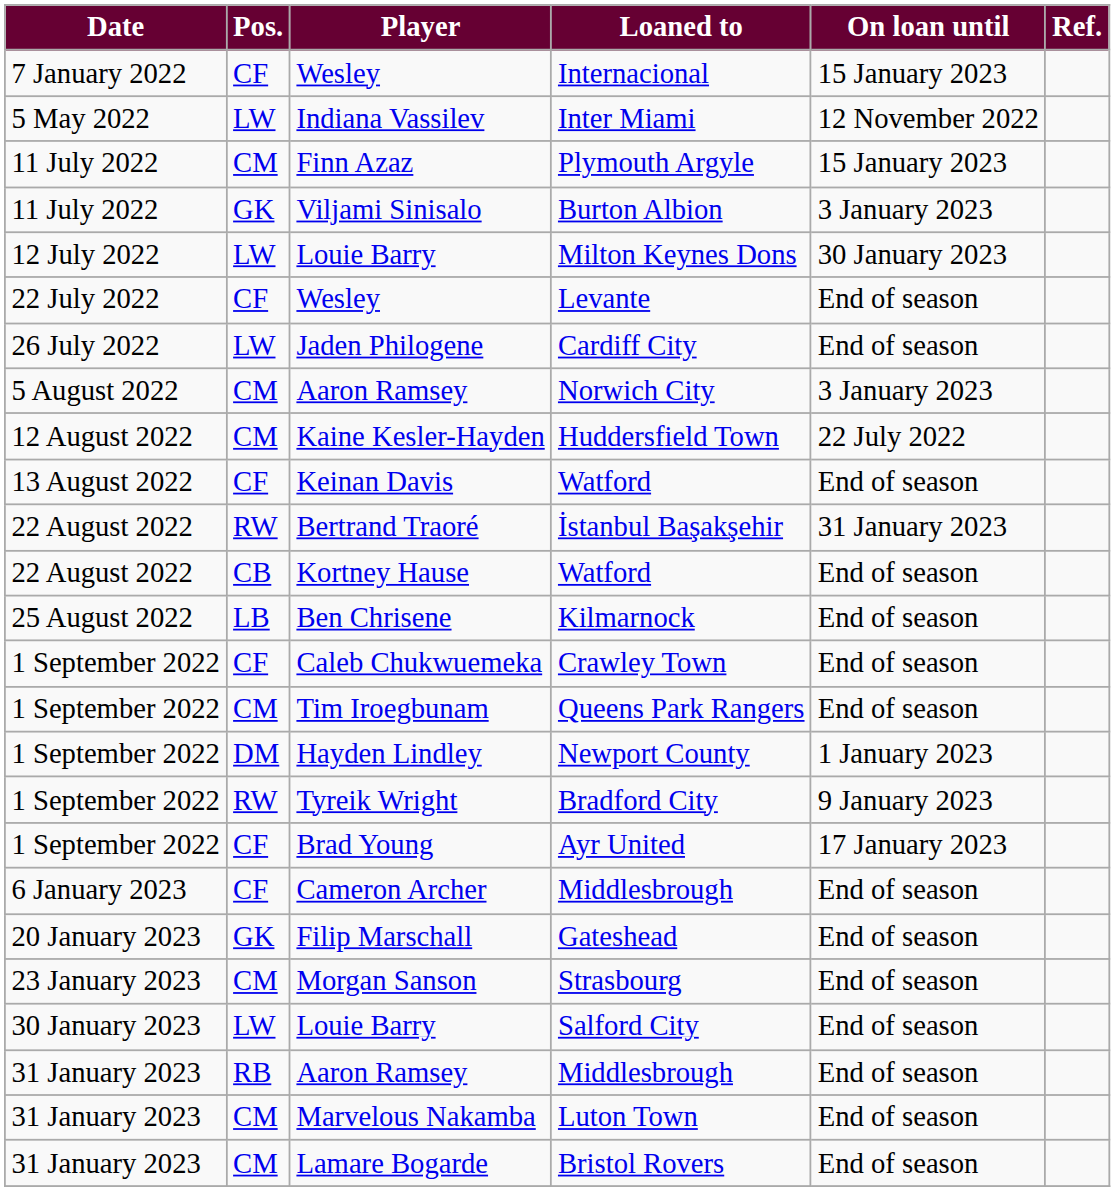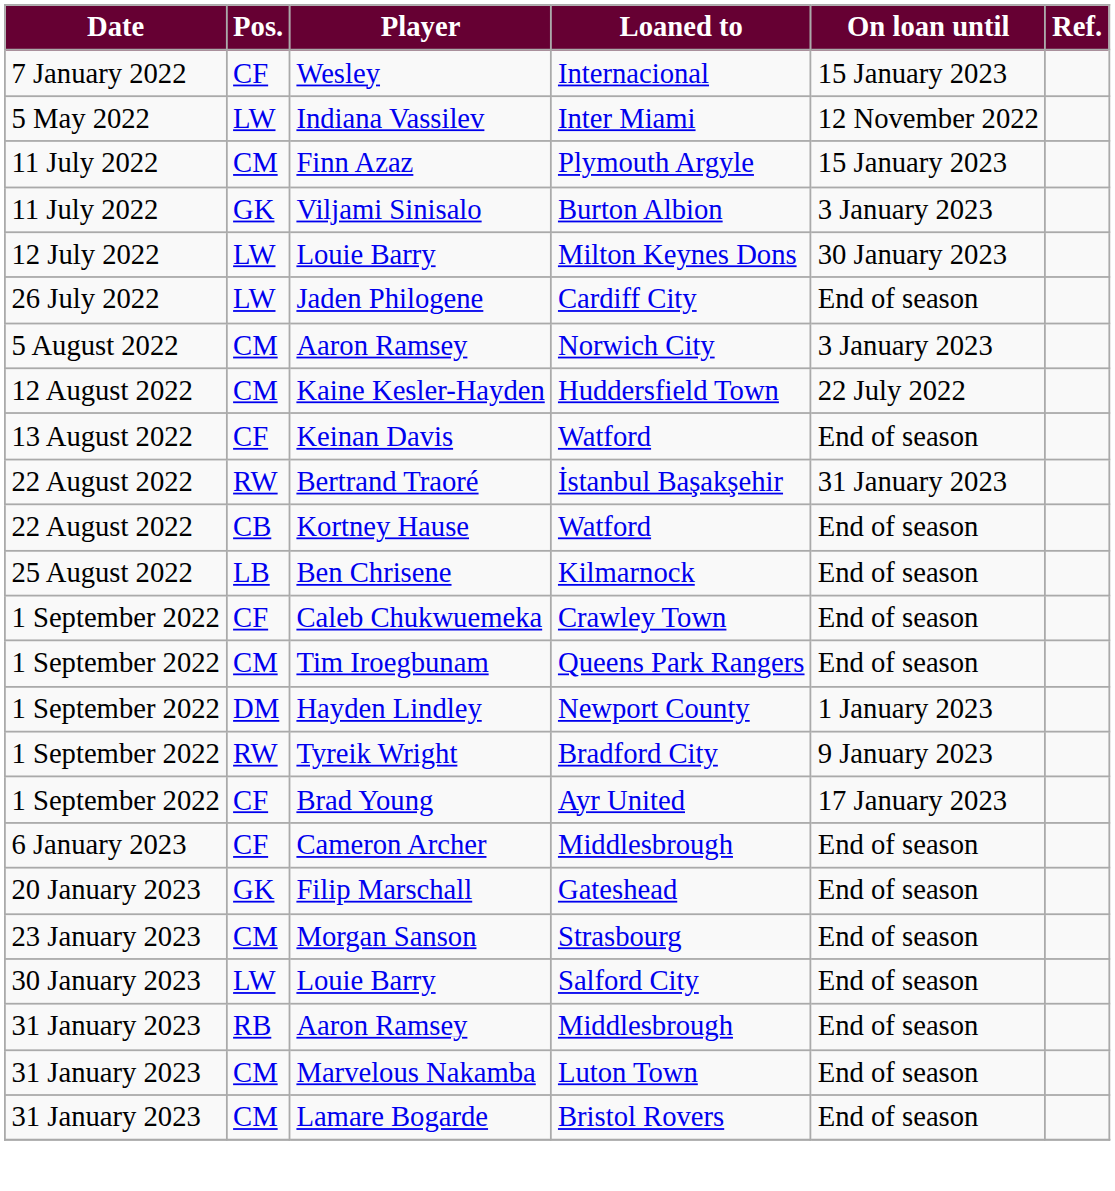- row: (338, 299)
